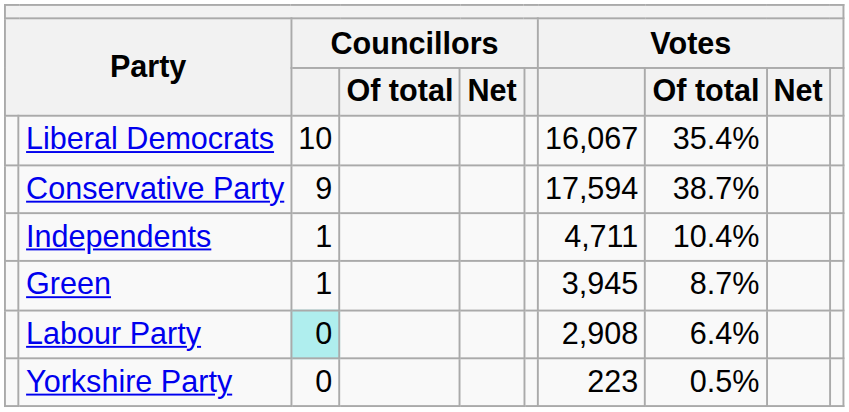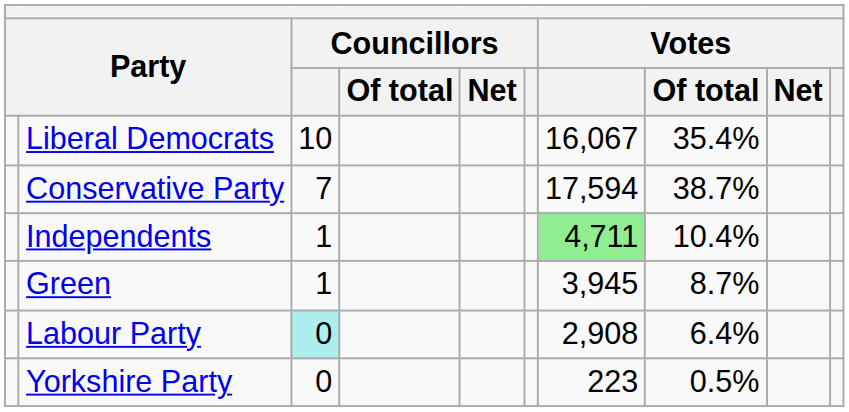(324, 188) 9 -> (324, 188) 7
(601, 236) no background -> (601, 236) lightgreen background
